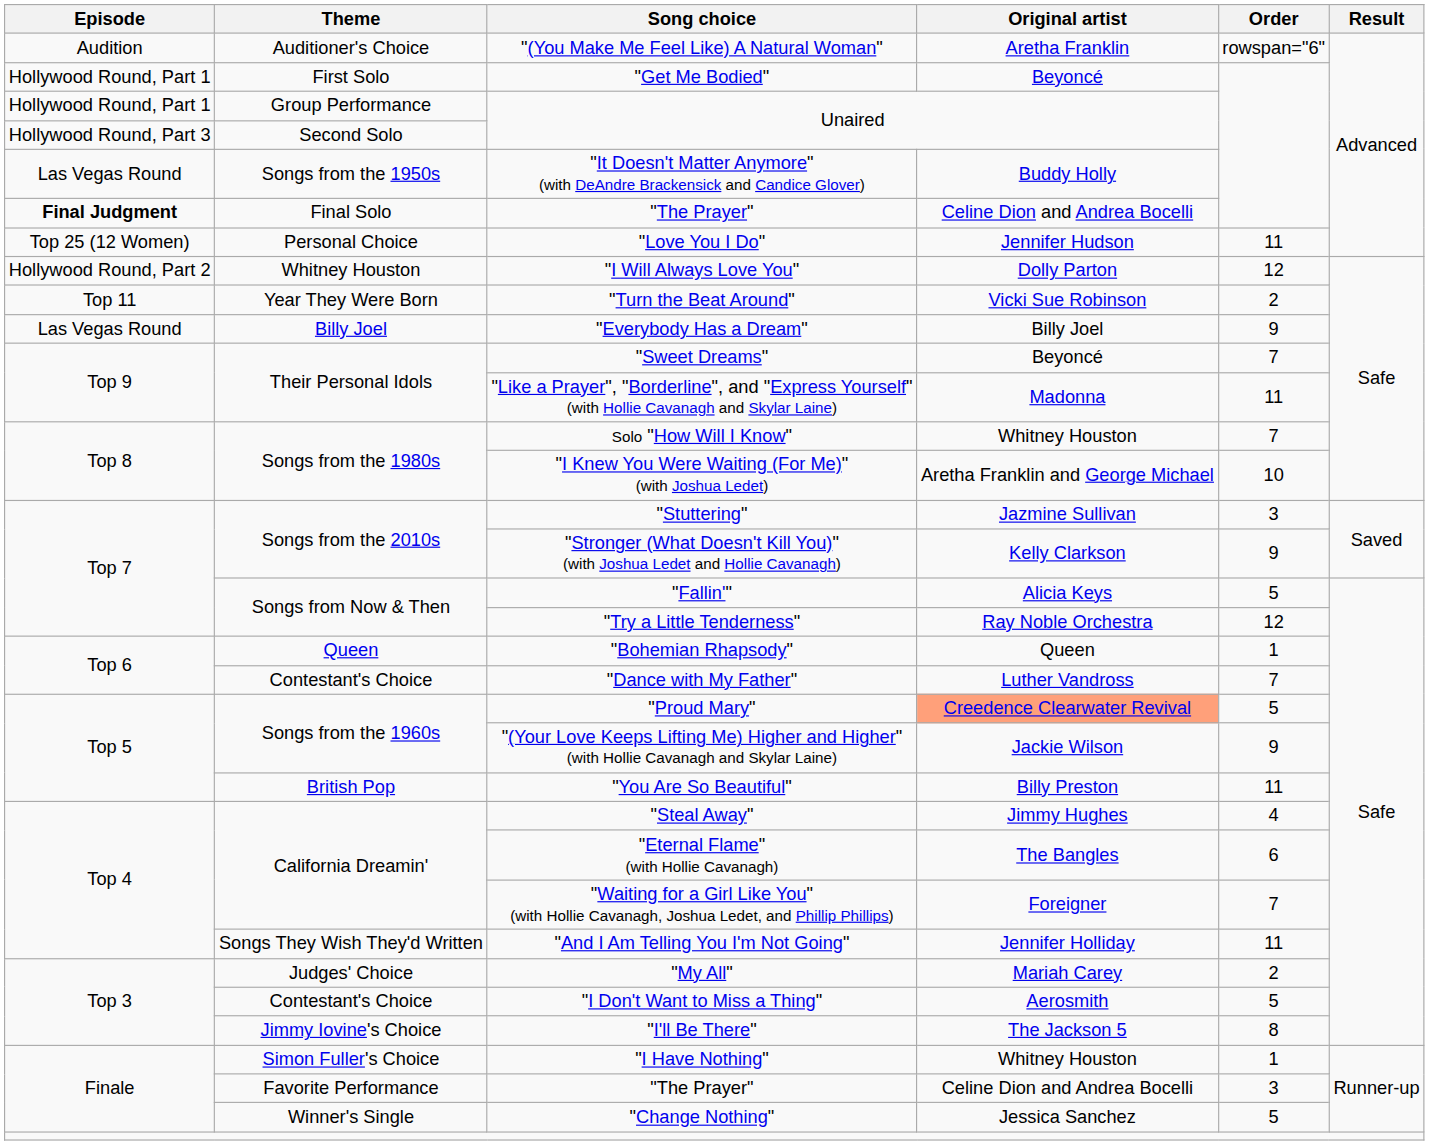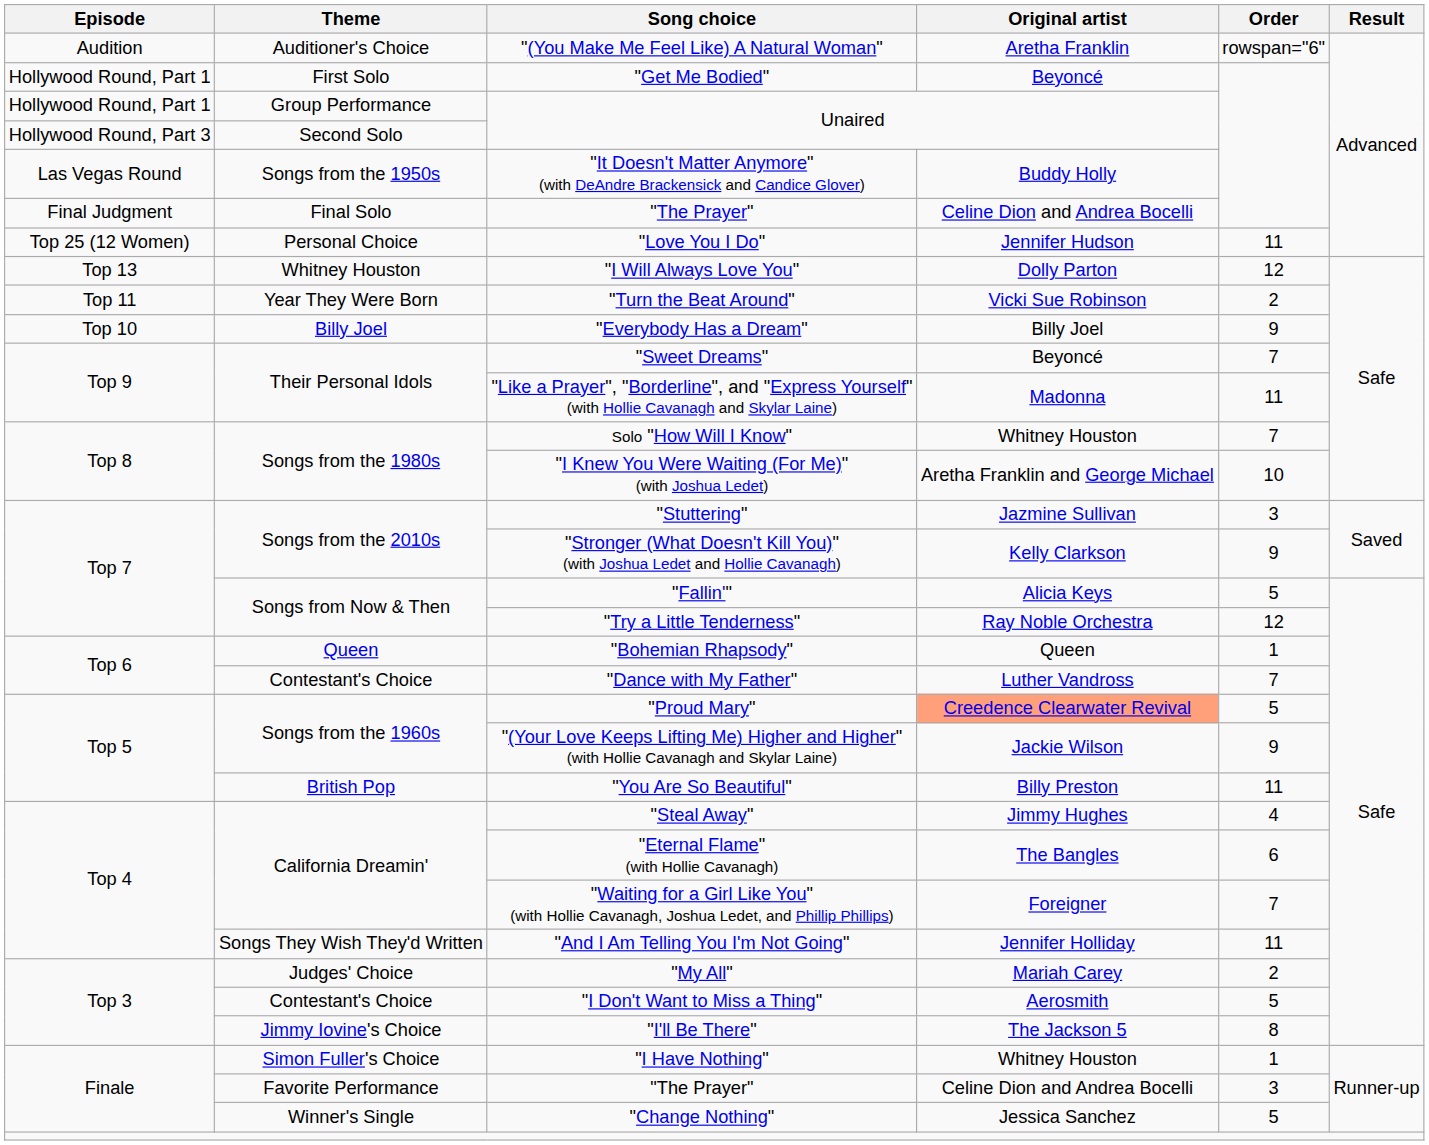(110, 213) bold -> (110, 213) normal
(110, 270) Hollywood Round, Part 2 -> (110, 270) Top 13
(110, 328) Las Vegas Round -> (110, 328) Top 10
